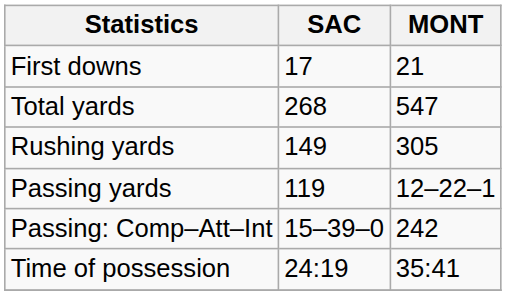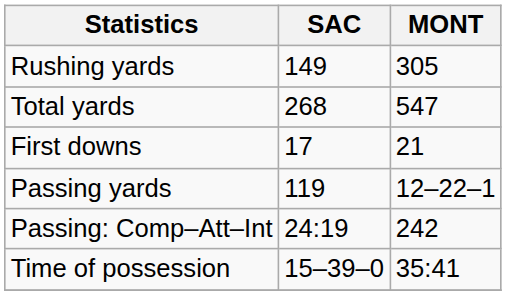rows swapped: (76, 66) <-> (93, 147)
(334, 228) 15–39–0 -> (316, 228) 24:19
(316, 268) 24:19 -> (334, 268) 15–39–0
